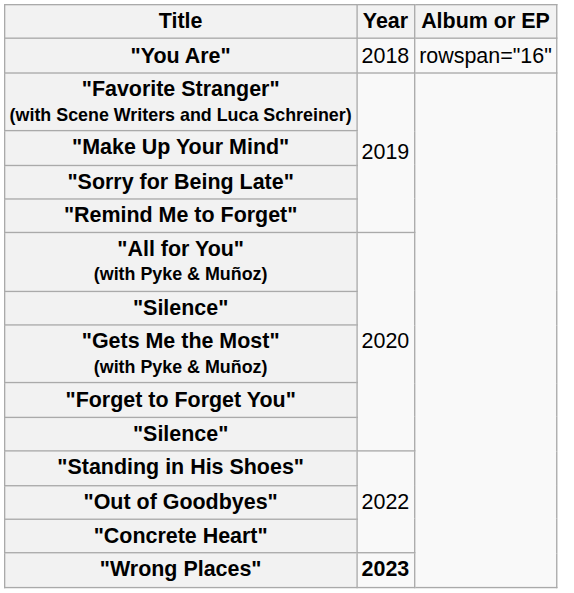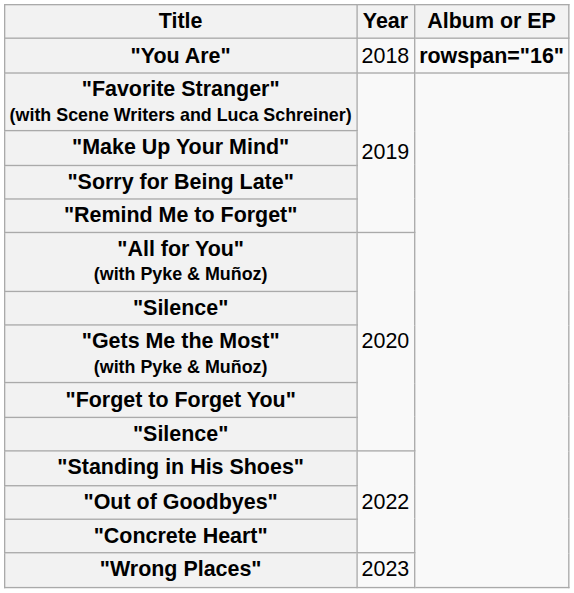(485, 55) normal -> (492, 55) bold
(385, 569) bold -> (385, 569) normal
